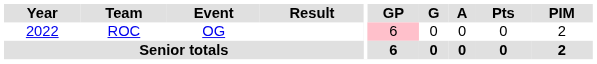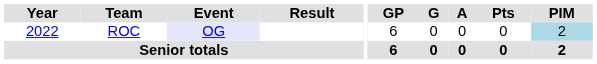(214, 31) no background -> (214, 31) lavender background
(393, 31) pink background -> (393, 31) no background
(562, 31) no background -> (562, 31) lightblue background
